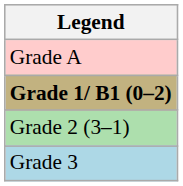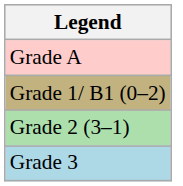(91, 92) bold -> (88, 92) normal
